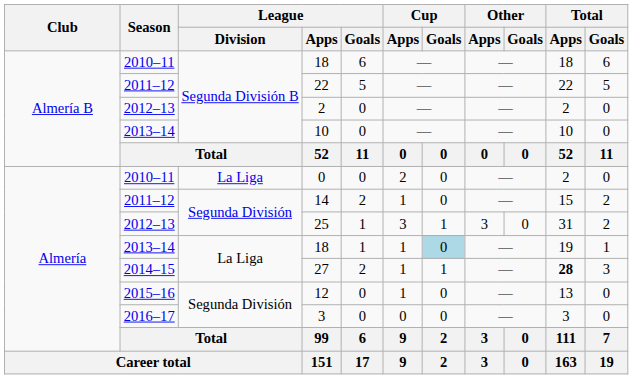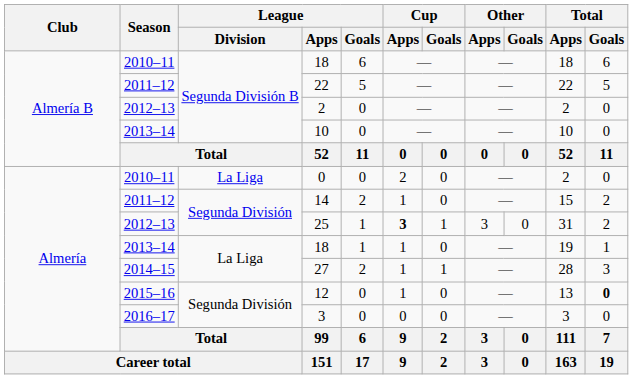(403, 223) normal -> (403, 223) bold
(444, 246) lightblue background -> (444, 246) no background
(566, 270) bold -> (566, 270) normal
(606, 293) normal -> (606, 293) bold
